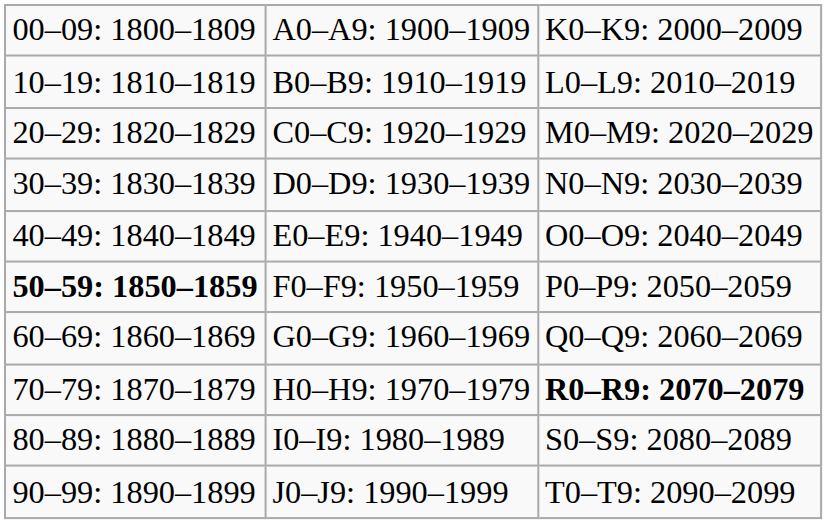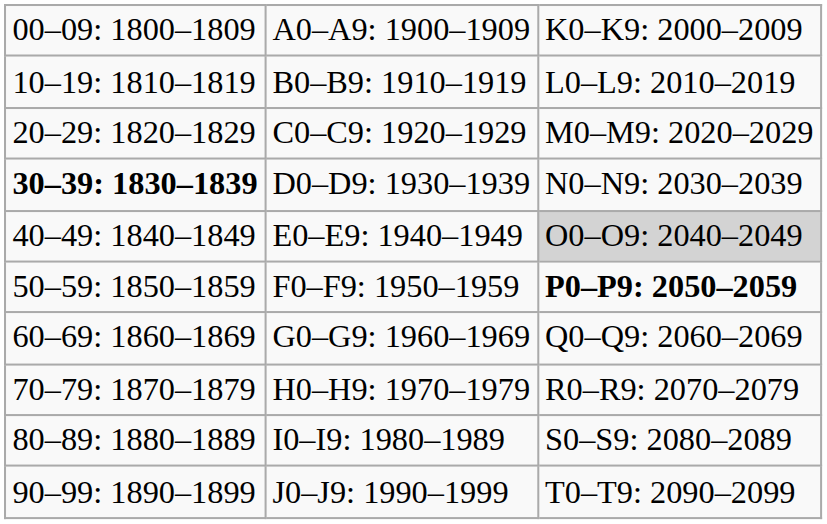(134, 183) normal -> (135, 183) bold
(674, 235) no background -> (674, 235) lightgrey background
(135, 286) bold -> (134, 286) normal
(668, 286) normal -> (671, 286) bold
(675, 388) bold -> (672, 388) normal
